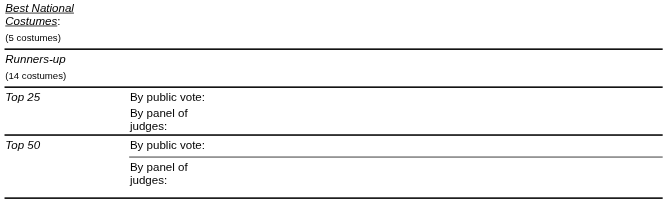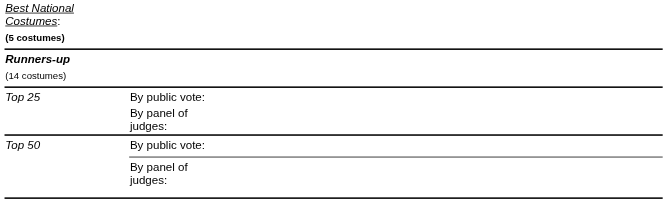(33, 38) normal -> (35, 37) bold
(35, 59) normal -> (38, 59) bold
